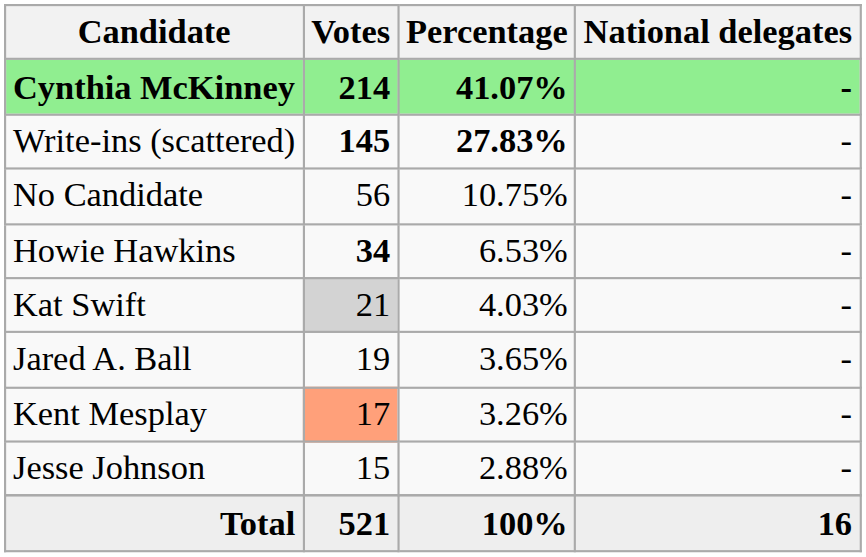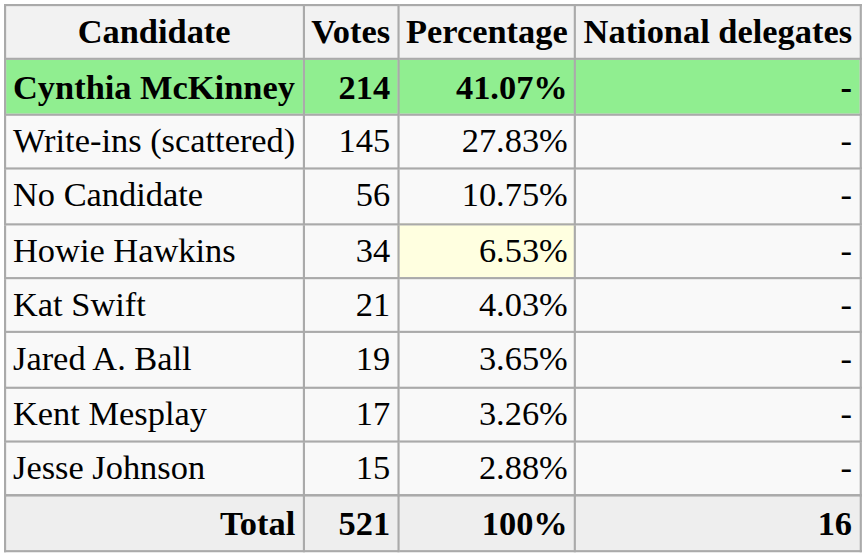(364, 140) bold -> (364, 140) normal
(512, 140) bold -> (515, 140) normal
(373, 250) bold -> (373, 250) normal
(523, 250) no background -> (523, 250) lightyellow background
(373, 304) lightgrey background -> (373, 304) no background
(373, 413) lightsalmon background -> (373, 413) no background
